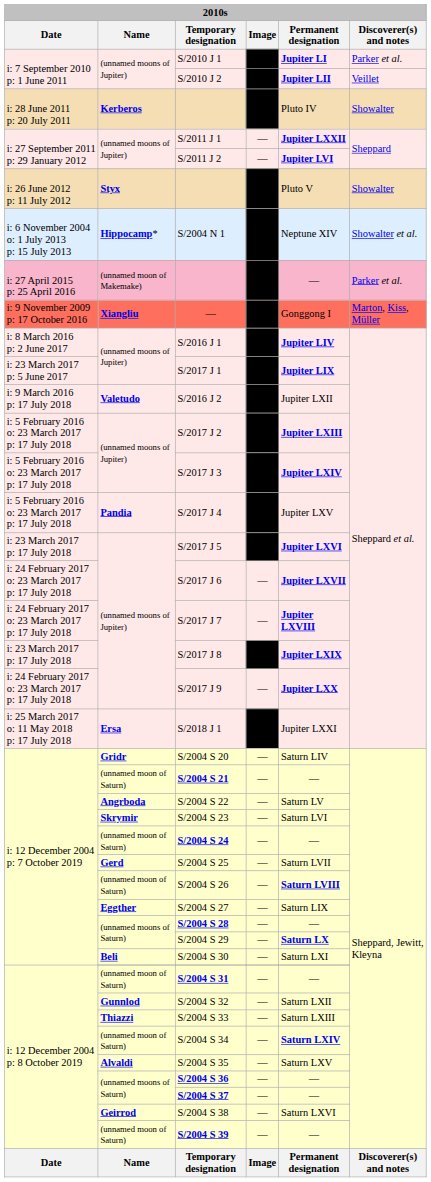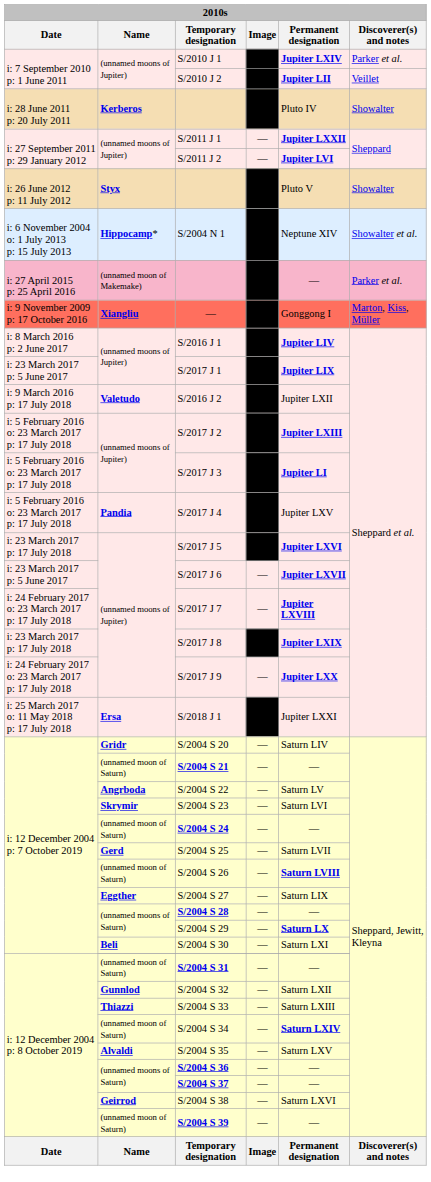(304, 59) Jupiter LI -> (311, 59) Jupiter LXIV
(311, 472) Jupiter LXIV -> (304, 472) Jupiter LI
(48, 580) i: 24 February 2017 o: 23 March 2017 p: 17 July 2018 -> (43, 574) i: 23 March 2017 p: 5 June 2017
